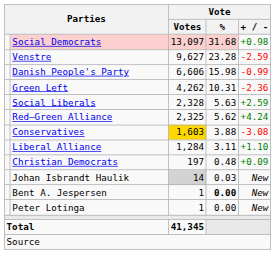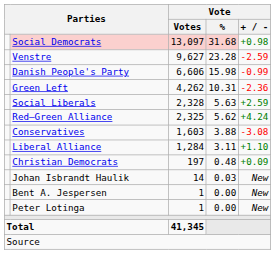(190, 132) gold background -> (190, 132) no background
(198, 177) lightgrey background -> (198, 177) no background
(225, 192) bold -> (225, 192) normal
